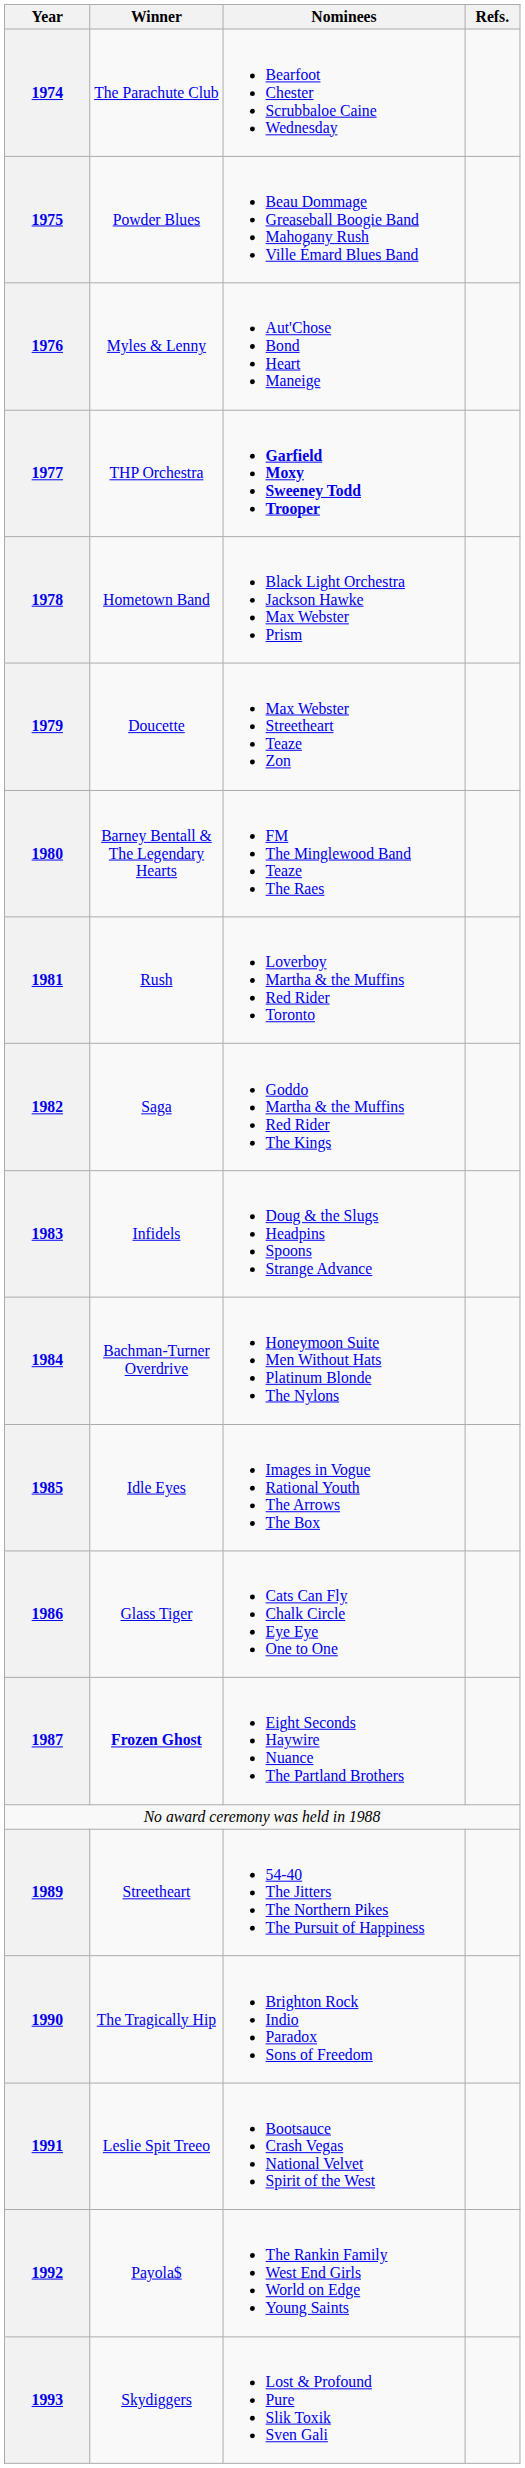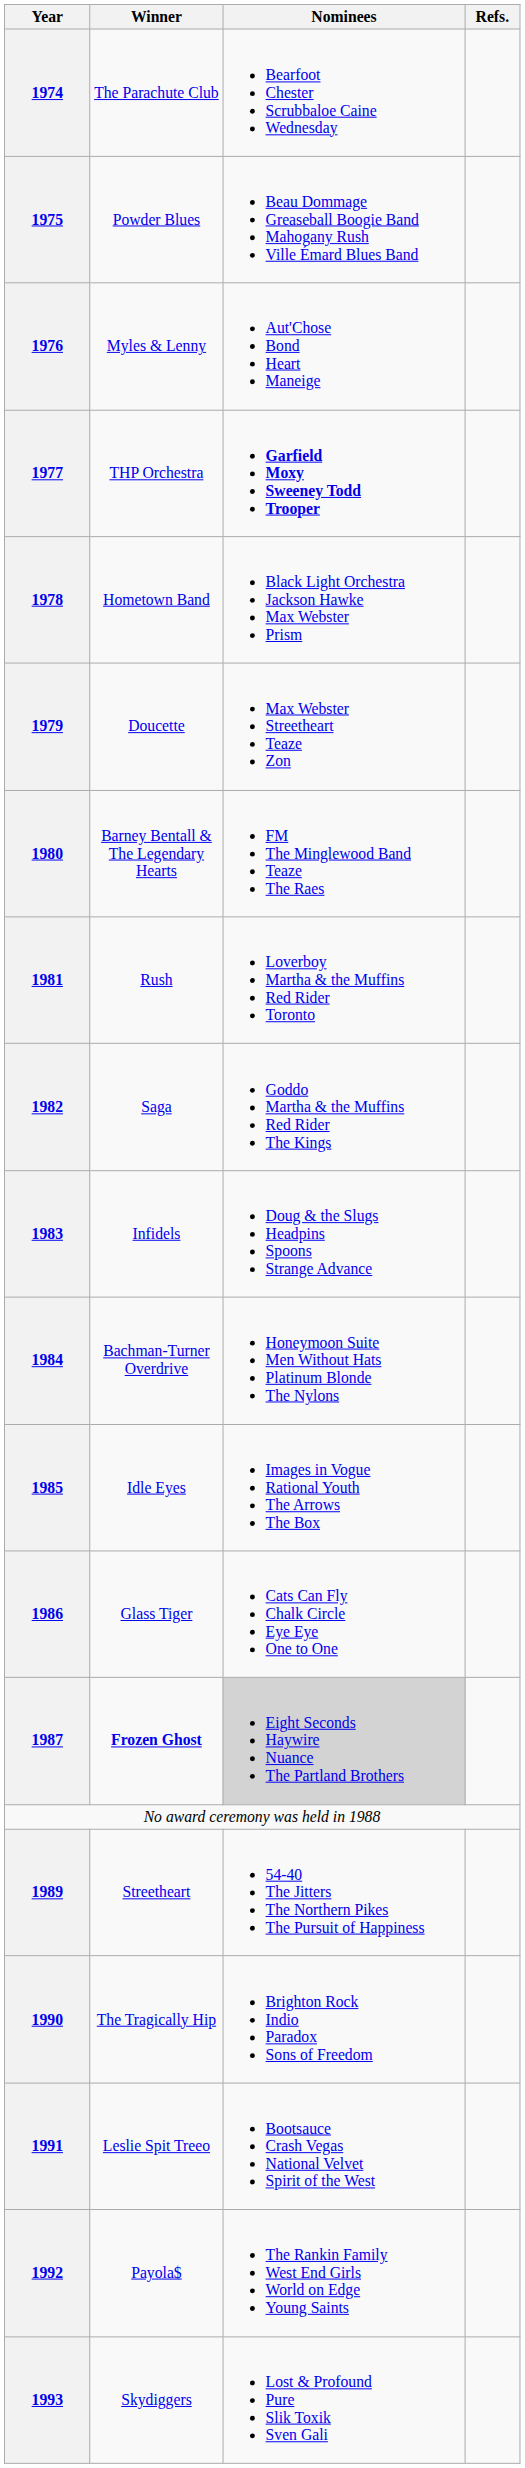(344, 1750) no background -> (344, 1750) lightgrey background
